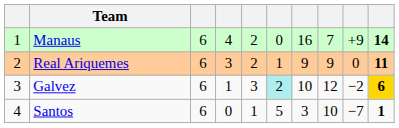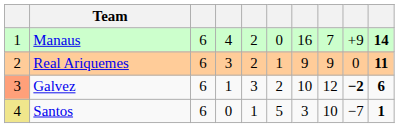(17, 87) no background -> (17, 87) lightsalmon background
(279, 87) paleturquoise background -> (279, 87) no background
(356, 87) normal -> (356, 87) bold
(381, 87) gold background -> (381, 87) no background
(17, 110) no background -> (17, 110) khaki background
